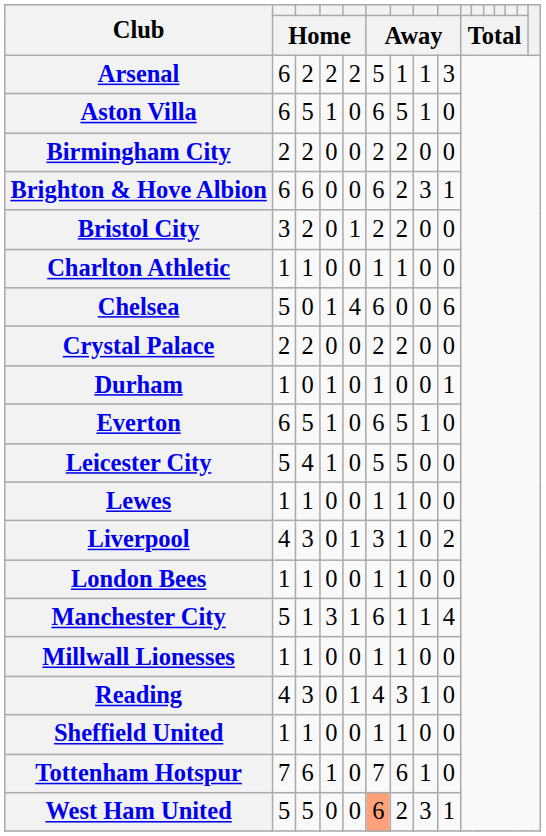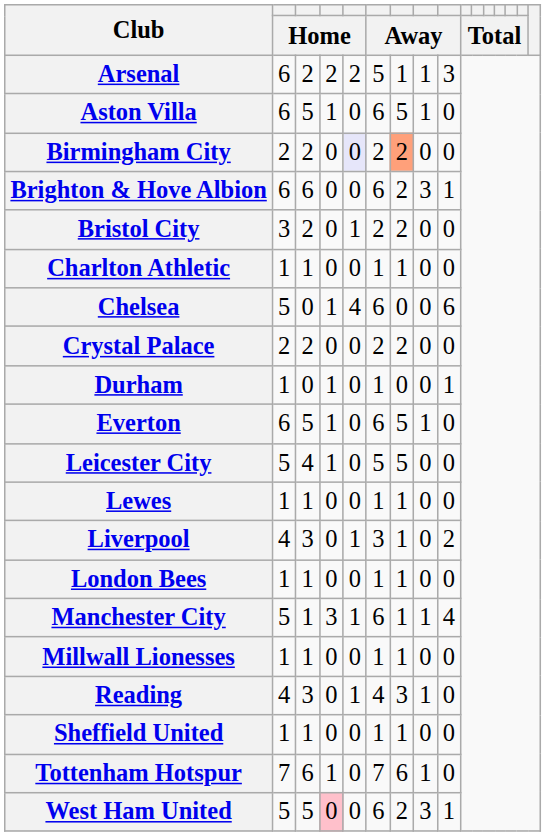(355, 151) no background -> (355, 151) lavender background
(402, 151) no background -> (402, 151) lightsalmon background
(331, 811) no background -> (331, 811) pink background
(378, 811) lightsalmon background -> (378, 811) no background
